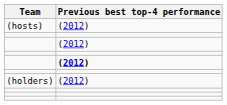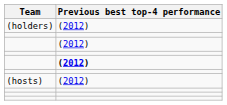(25, 26) (hosts) -> (30, 26) (holders)
(30, 81) (holders) -> (25, 81) (hosts)
